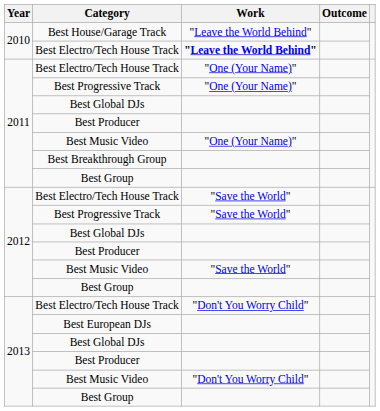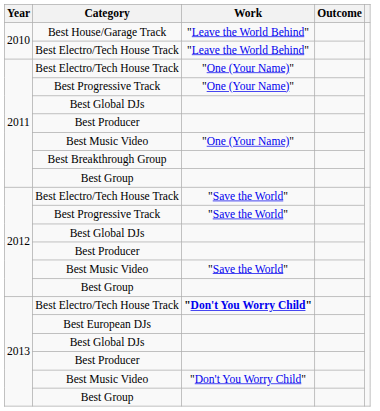(250, 50) bold -> (248, 50) normal
(250, 305) normal -> (248, 305) bold
